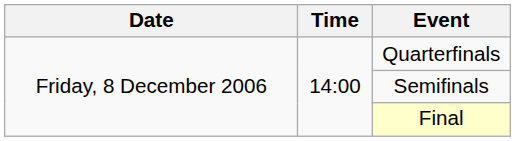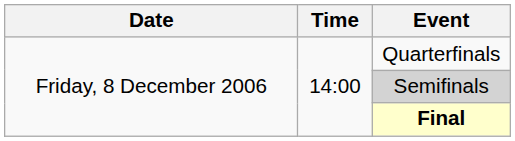(441, 86) no background -> (441, 86) lightgrey background
(441, 119) normal -> (441, 119) bold
